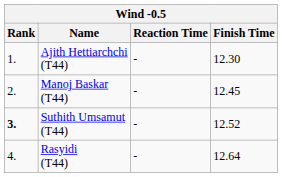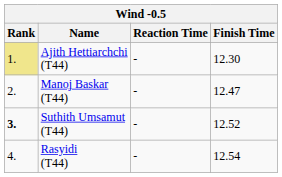(12, 58) no background -> (12, 58) khaki background
(227, 91) 12.45 -> (227, 91) 12.47
(227, 156) 12.64 -> (227, 156) 12.54
